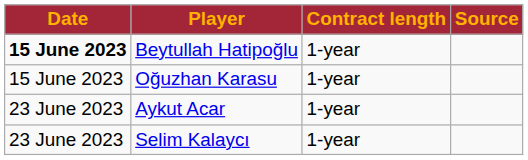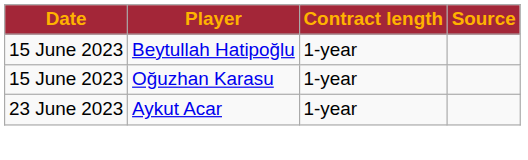(68, 49) bold -> (66, 49) normal
- row: (192, 139)
